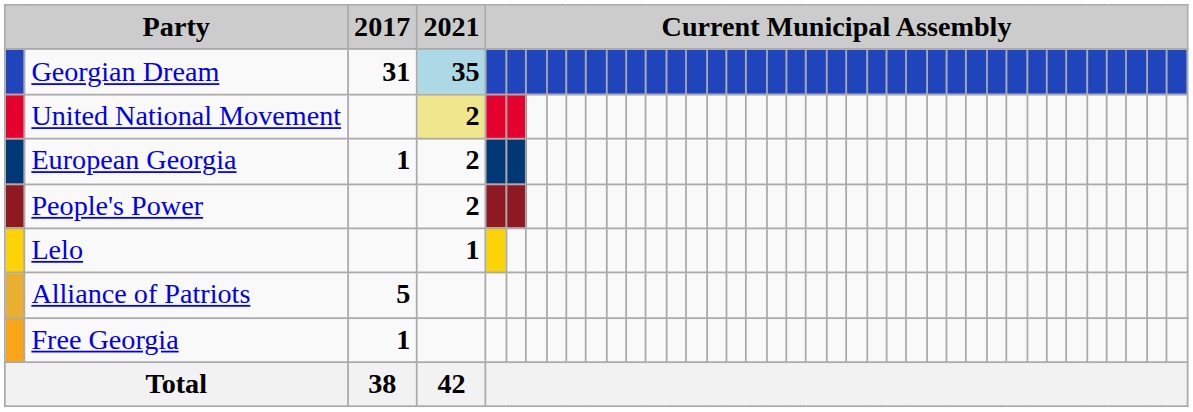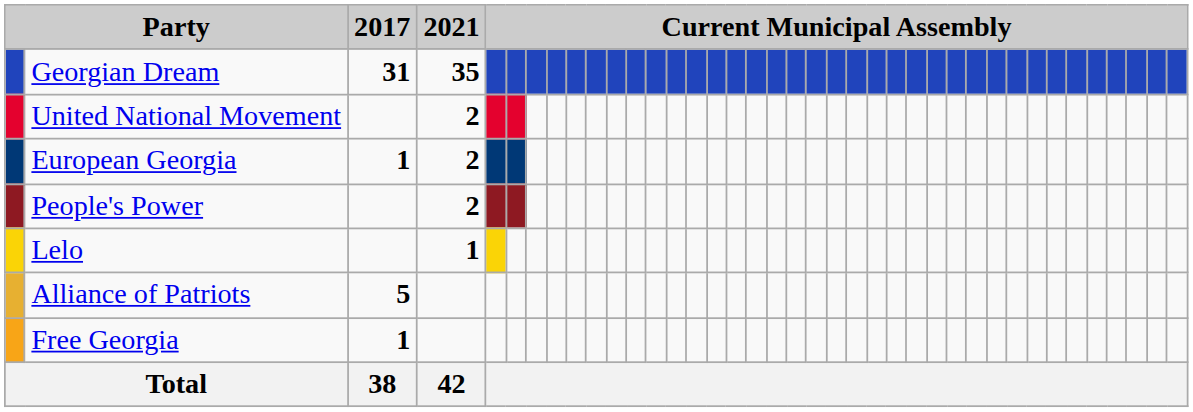(466, 71) lightblue background -> (466, 71) no background
(473, 116) khaki background -> (473, 116) no background
